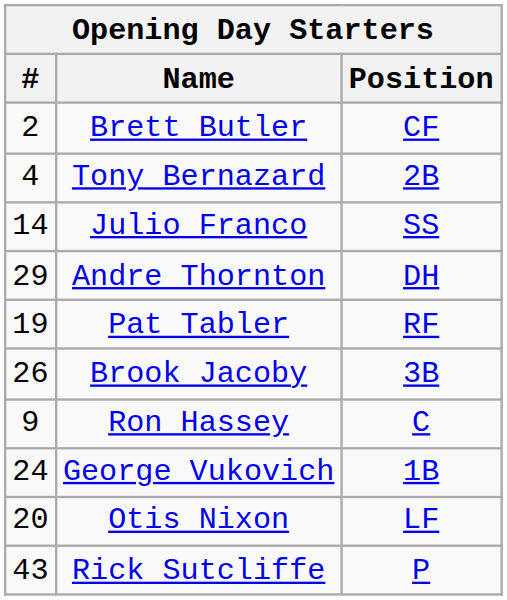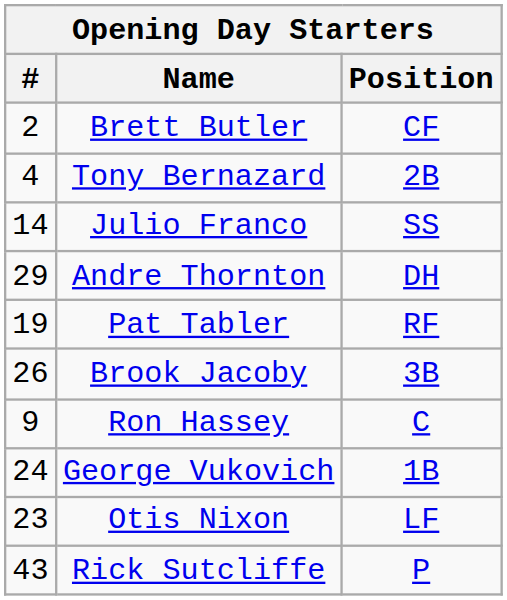(30, 521) 20 -> (30, 521) 23
